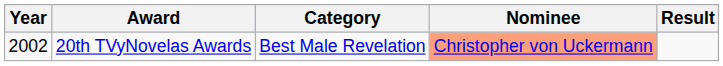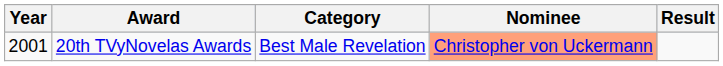(28, 46) 2002 -> (28, 46) 2001
